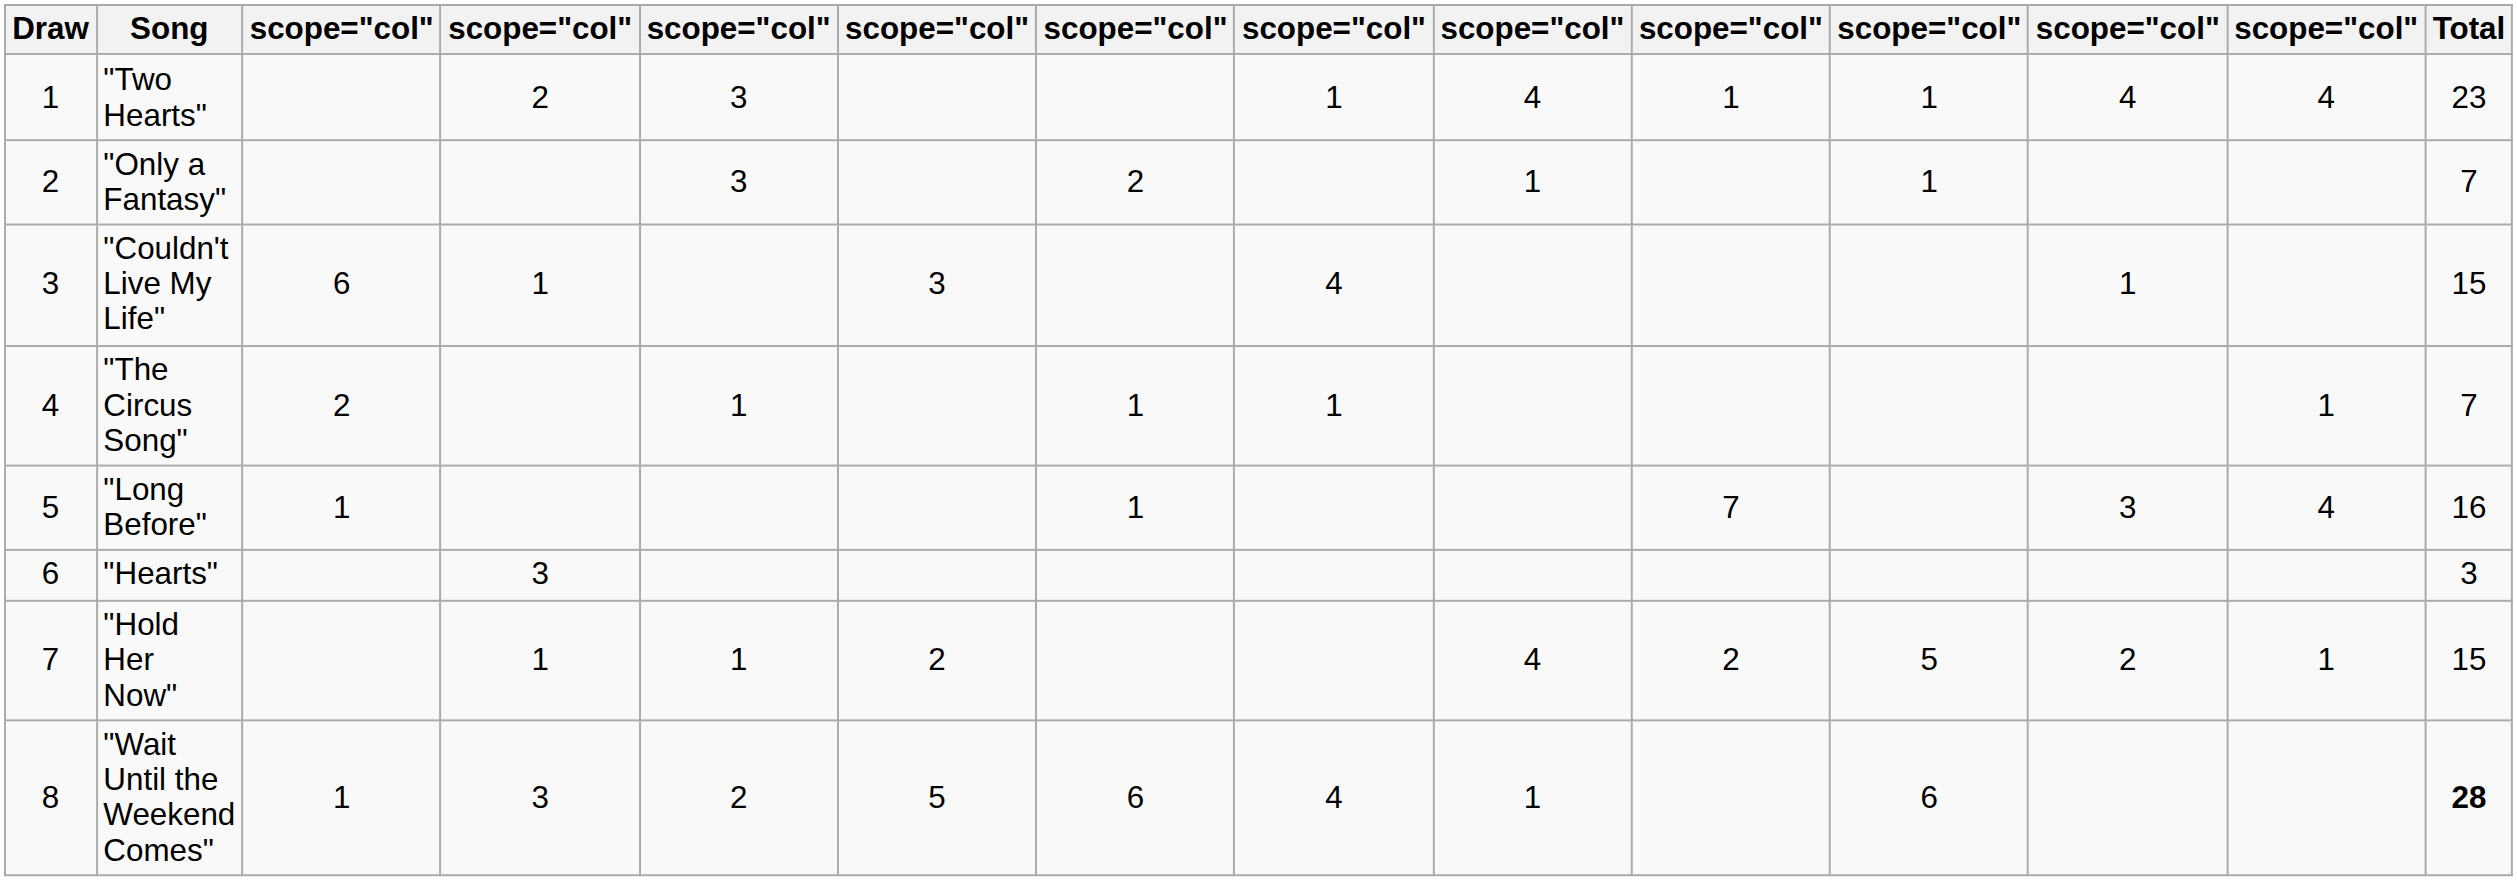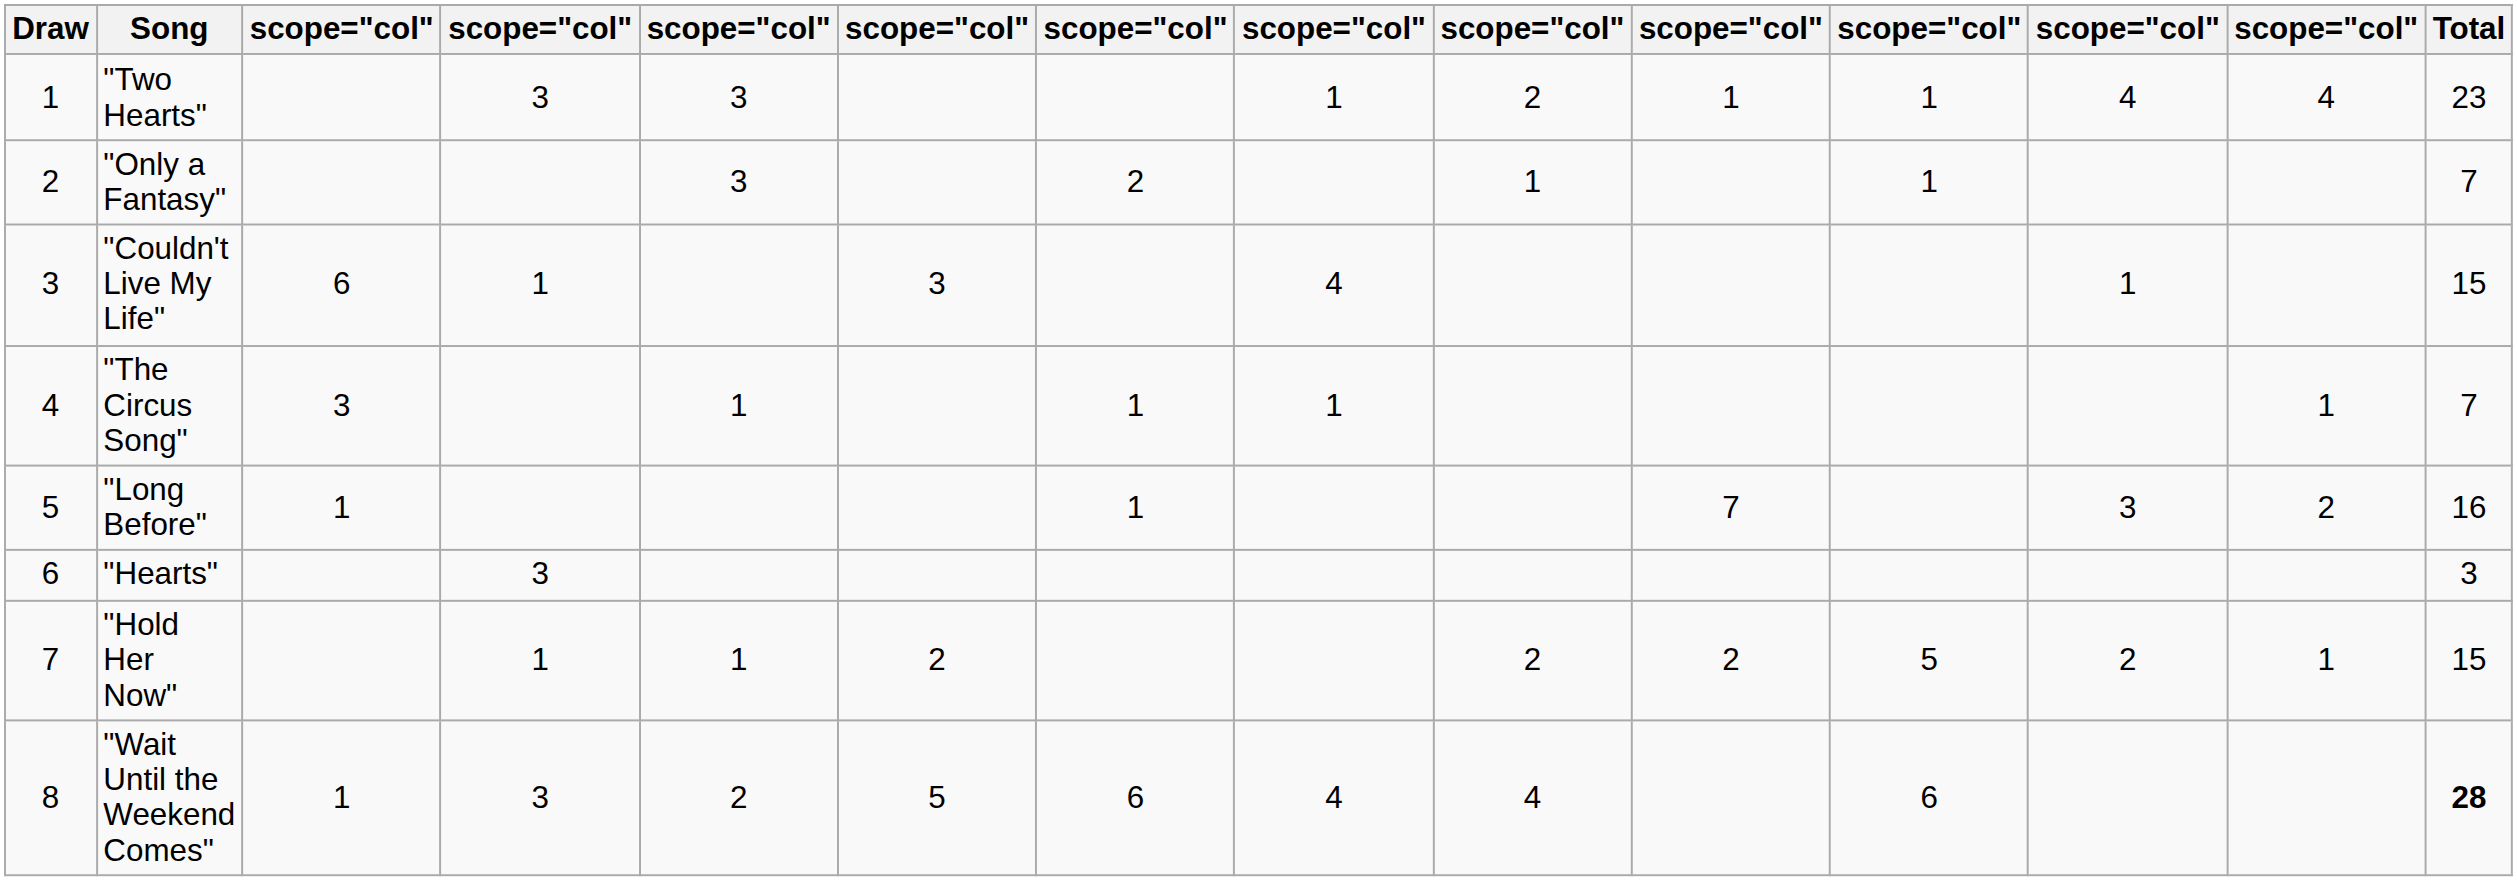(540, 96) 2 -> (540, 96) 3
(1532, 96) 4 -> (1532, 96) 2
(342, 404) 2 -> (342, 404) 3
(2326, 507) 4 -> (2326, 507) 2
(1532, 659) 4 -> (1532, 659) 2
(1532, 797) 1 -> (1532, 797) 4
